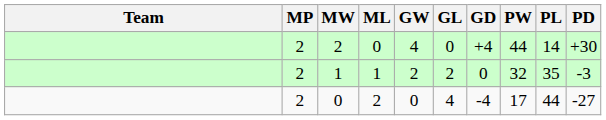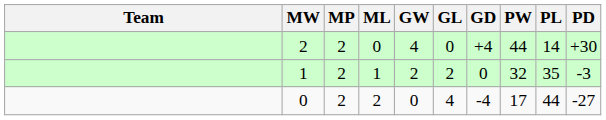columns swapped: (300, 18) <-> (338, 18)
